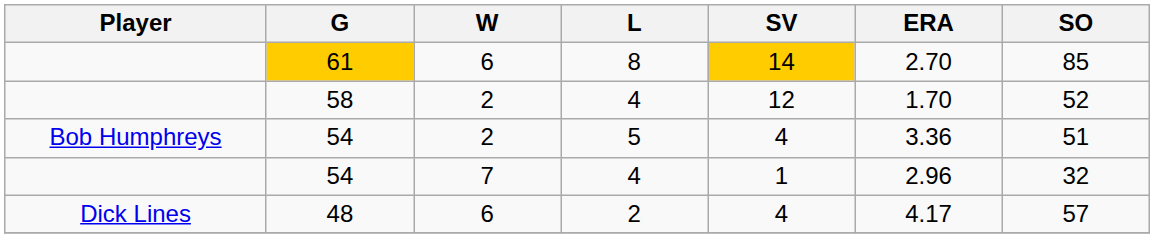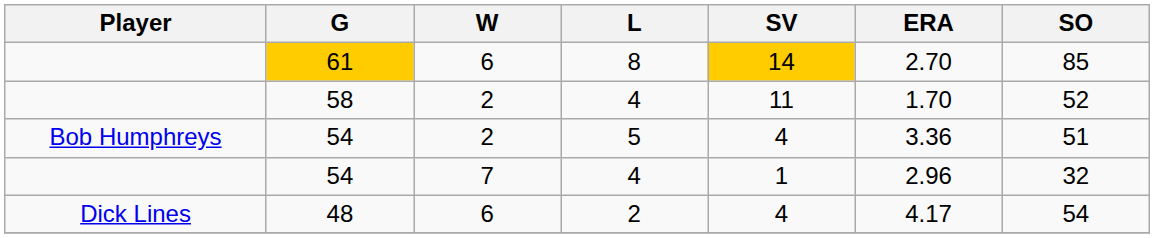(781, 99) 12 -> (781, 99) 11
(1076, 213) 57 -> (1076, 213) 54
